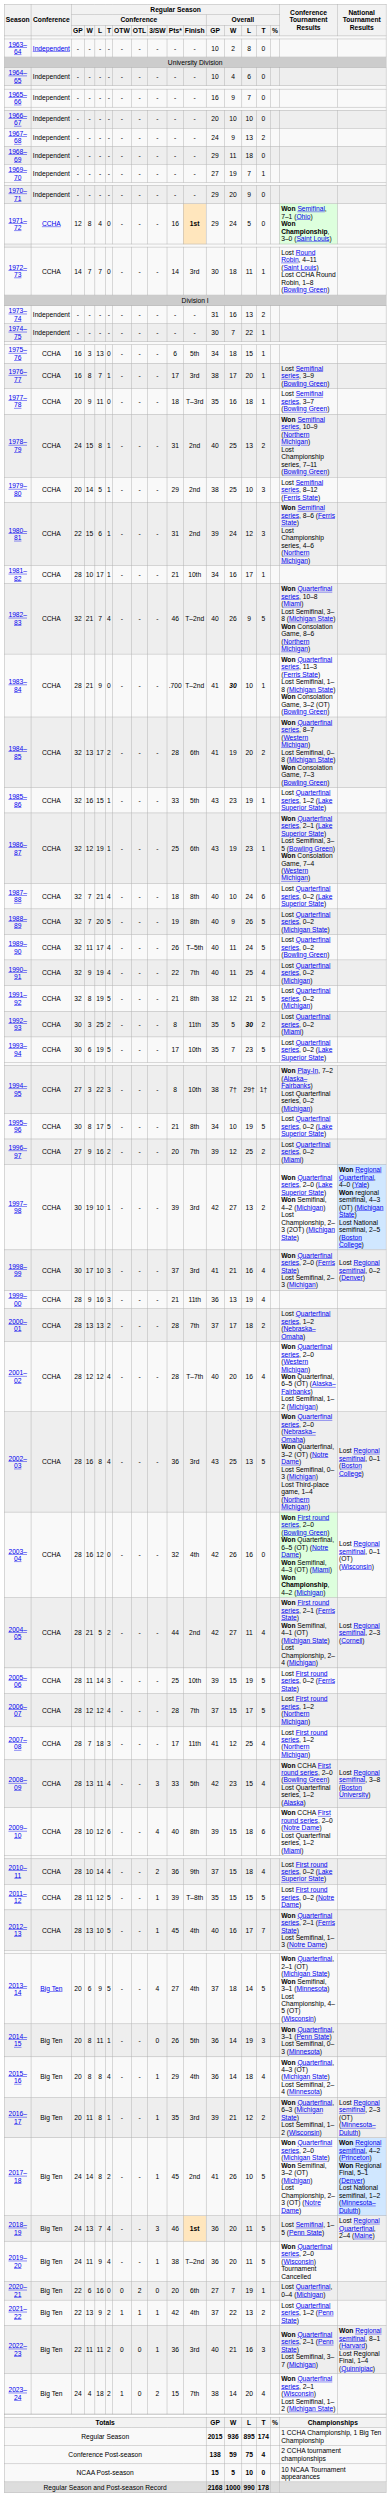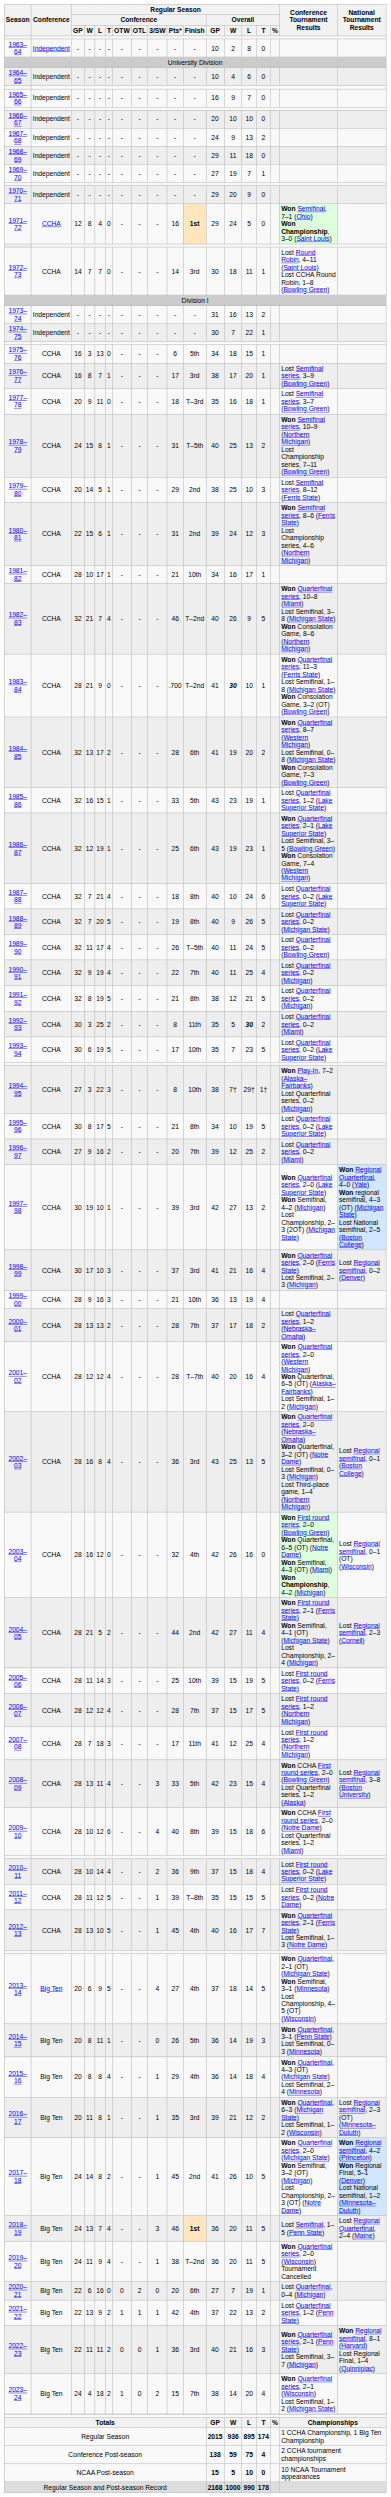(195, 446) 2nd -> (195, 446) T–5th
(195, 1300) 11th -> (195, 1300) 10th
